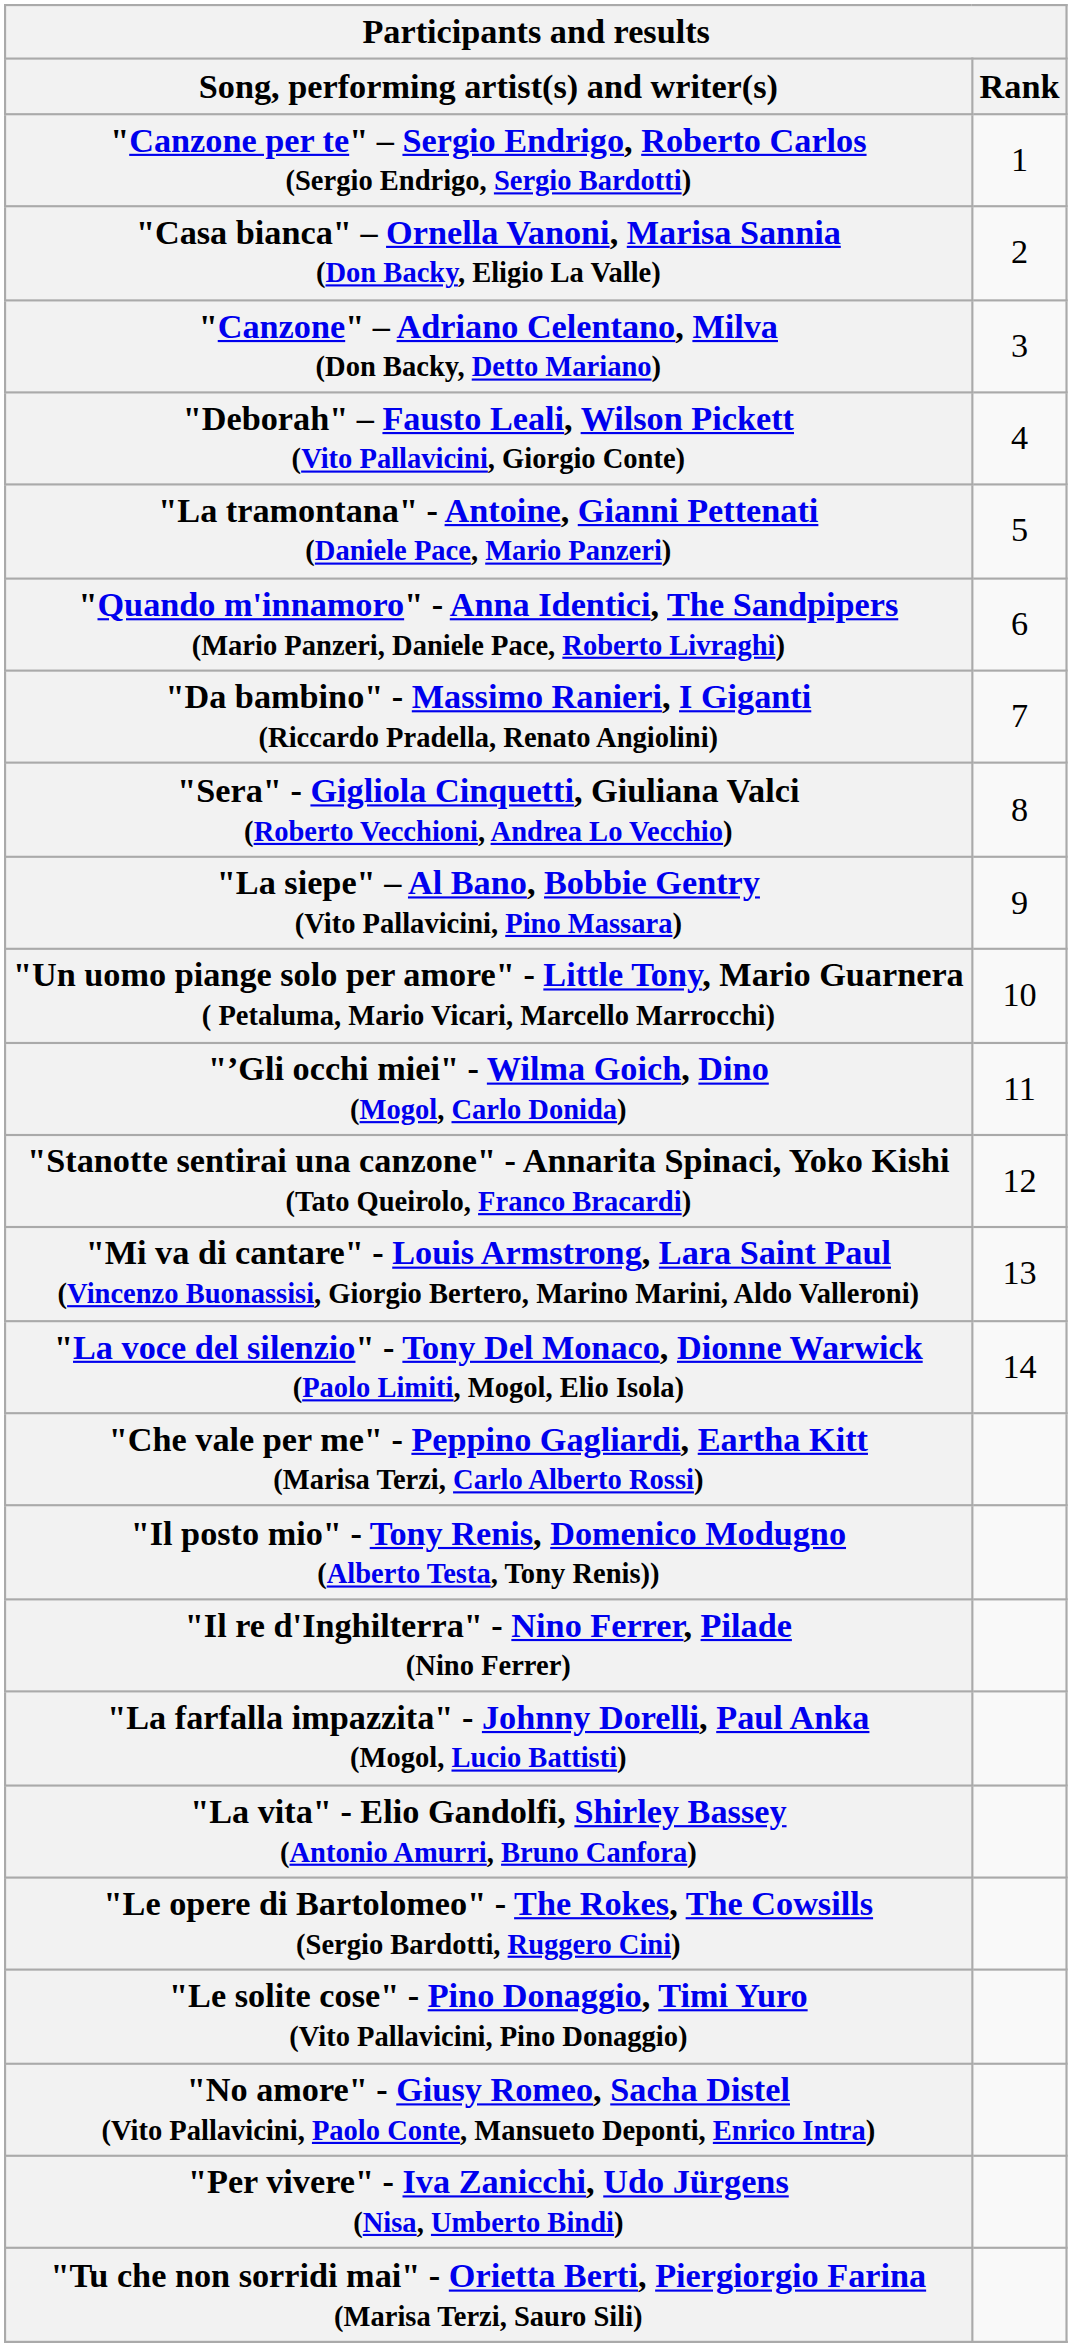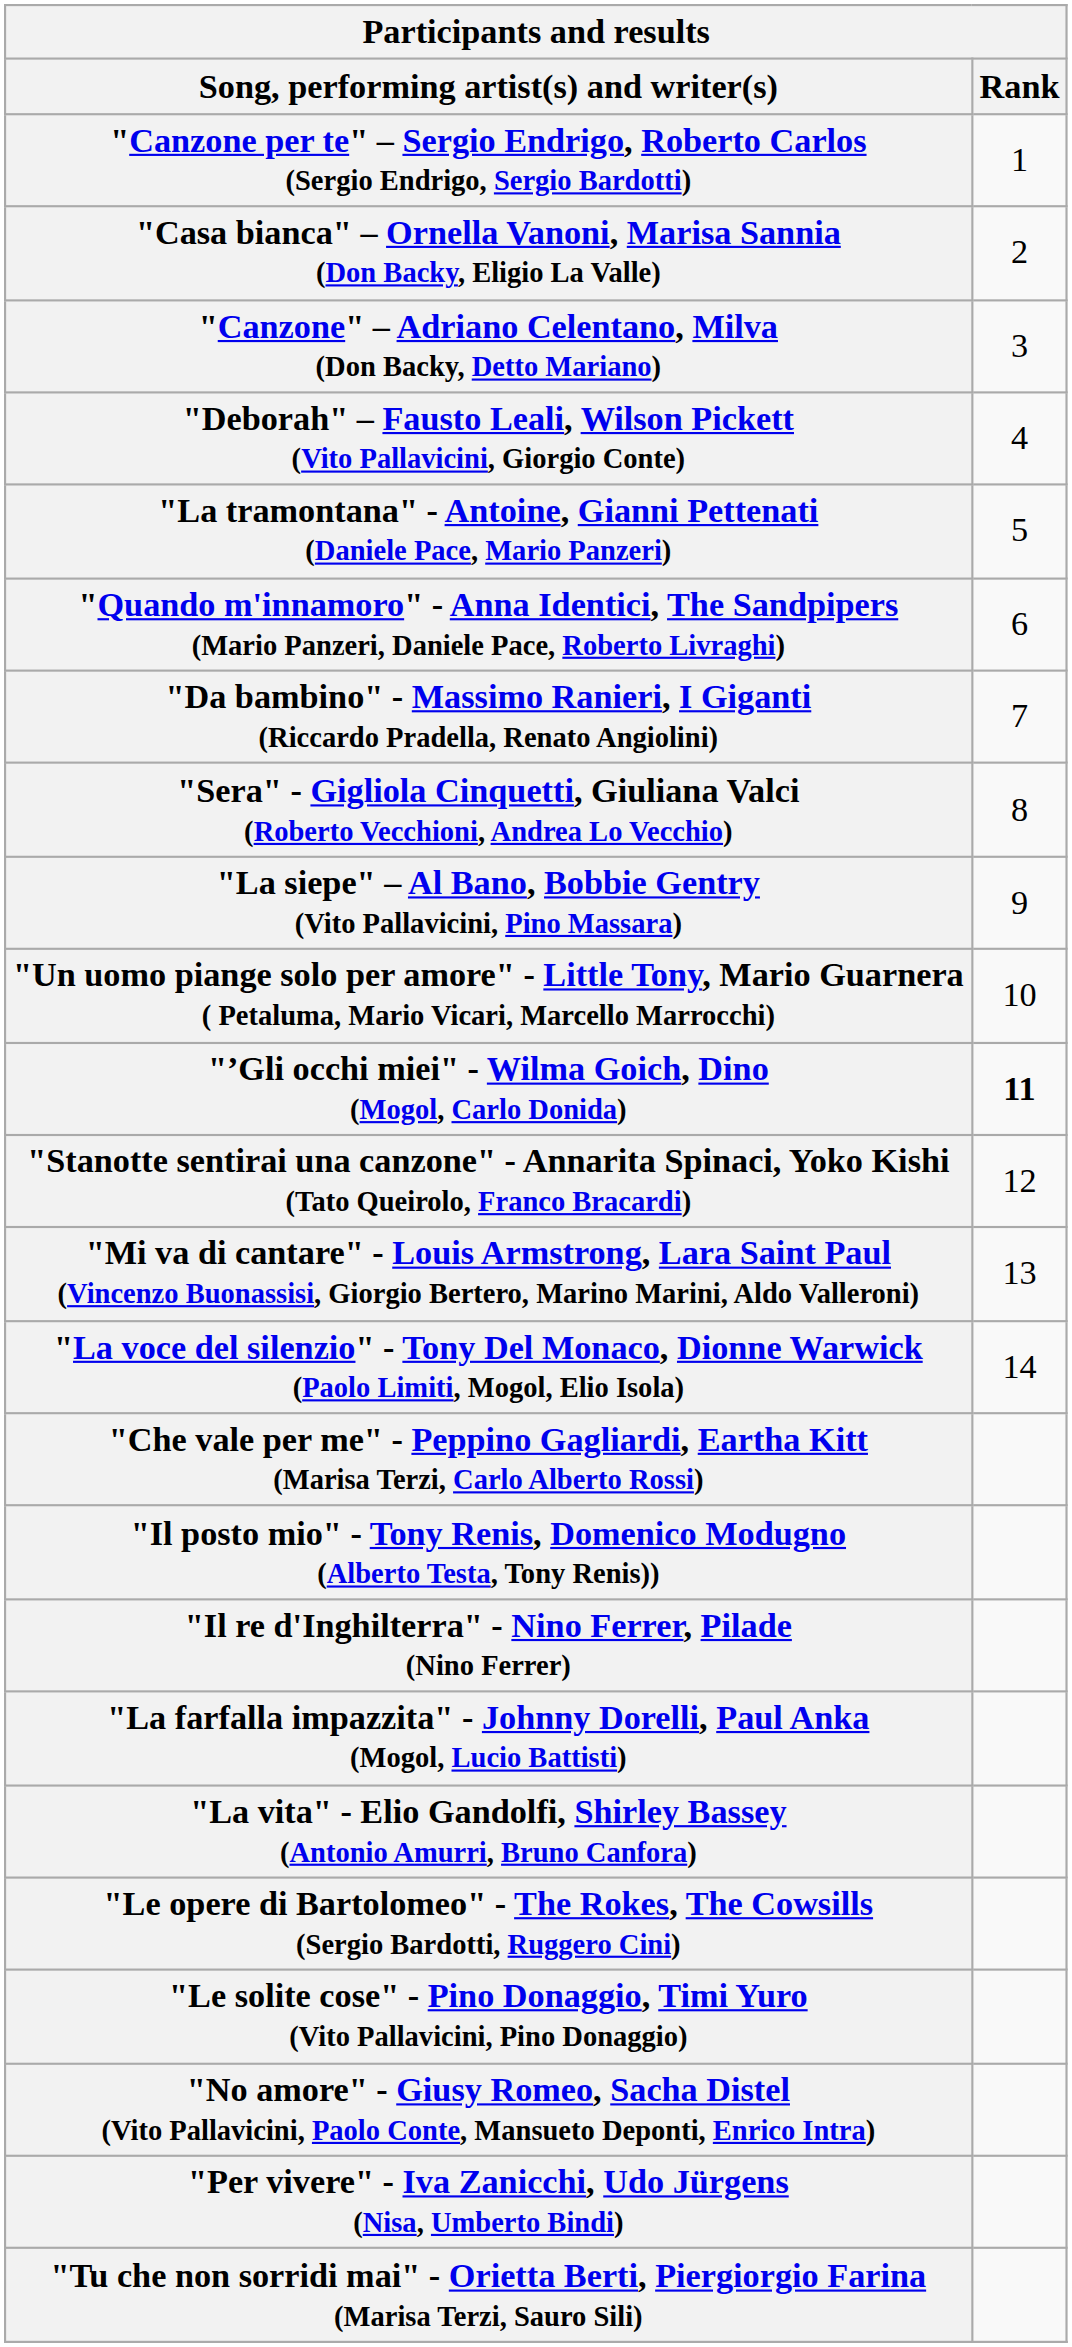(1019, 1087) normal -> (1019, 1087) bold
